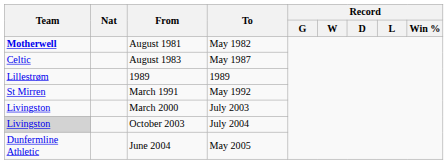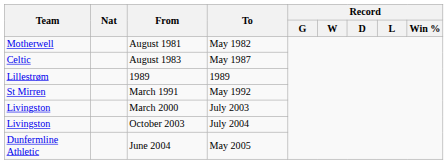(32, 44) bold -> (30, 44) normal
(28, 124) lightgrey background -> (28, 124) no background
